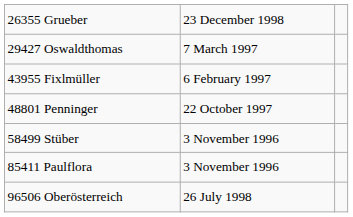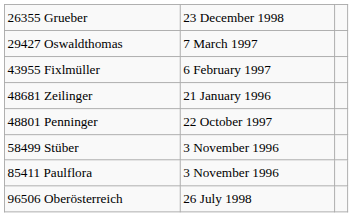+ row: (50, 95)
